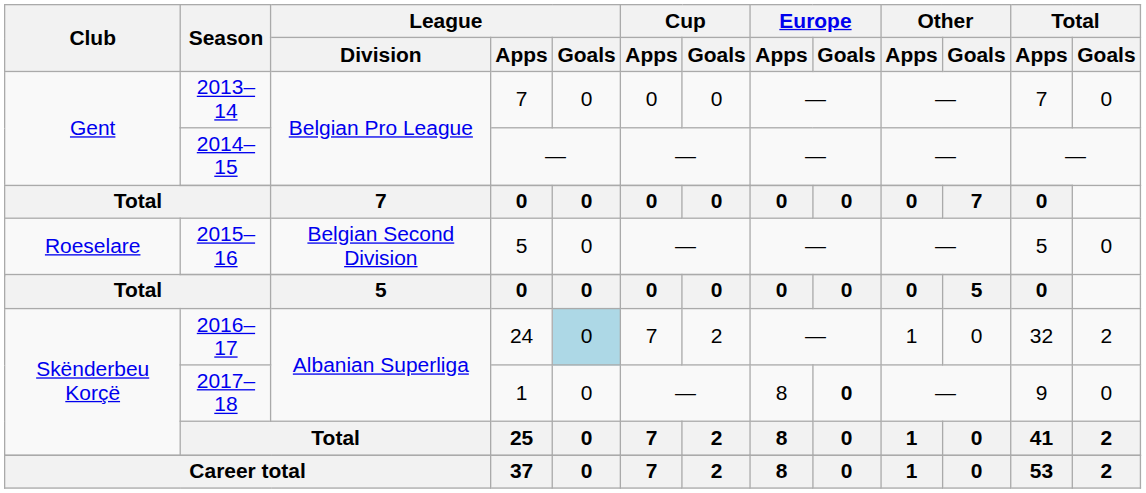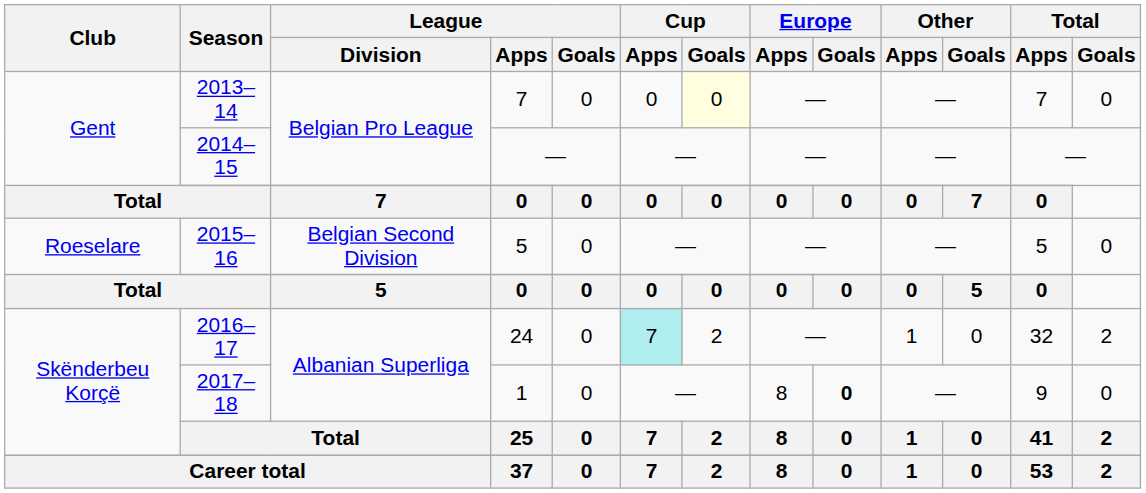(717, 99) no background -> (717, 99) lightyellow background
(587, 336) lightblue background -> (587, 336) no background
(652, 336) no background -> (652, 336) paleturquoise background
